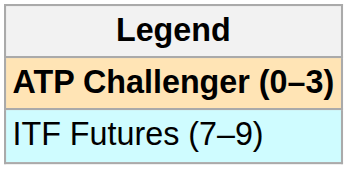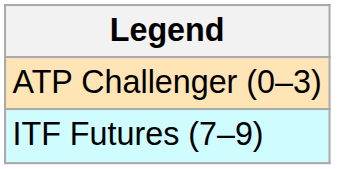(173, 82) bold -> (167, 82) normal
